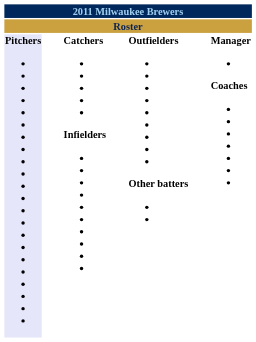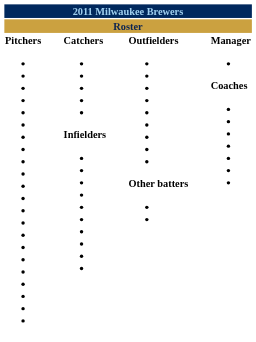(23, 181) lavender background -> (23, 181) no background
